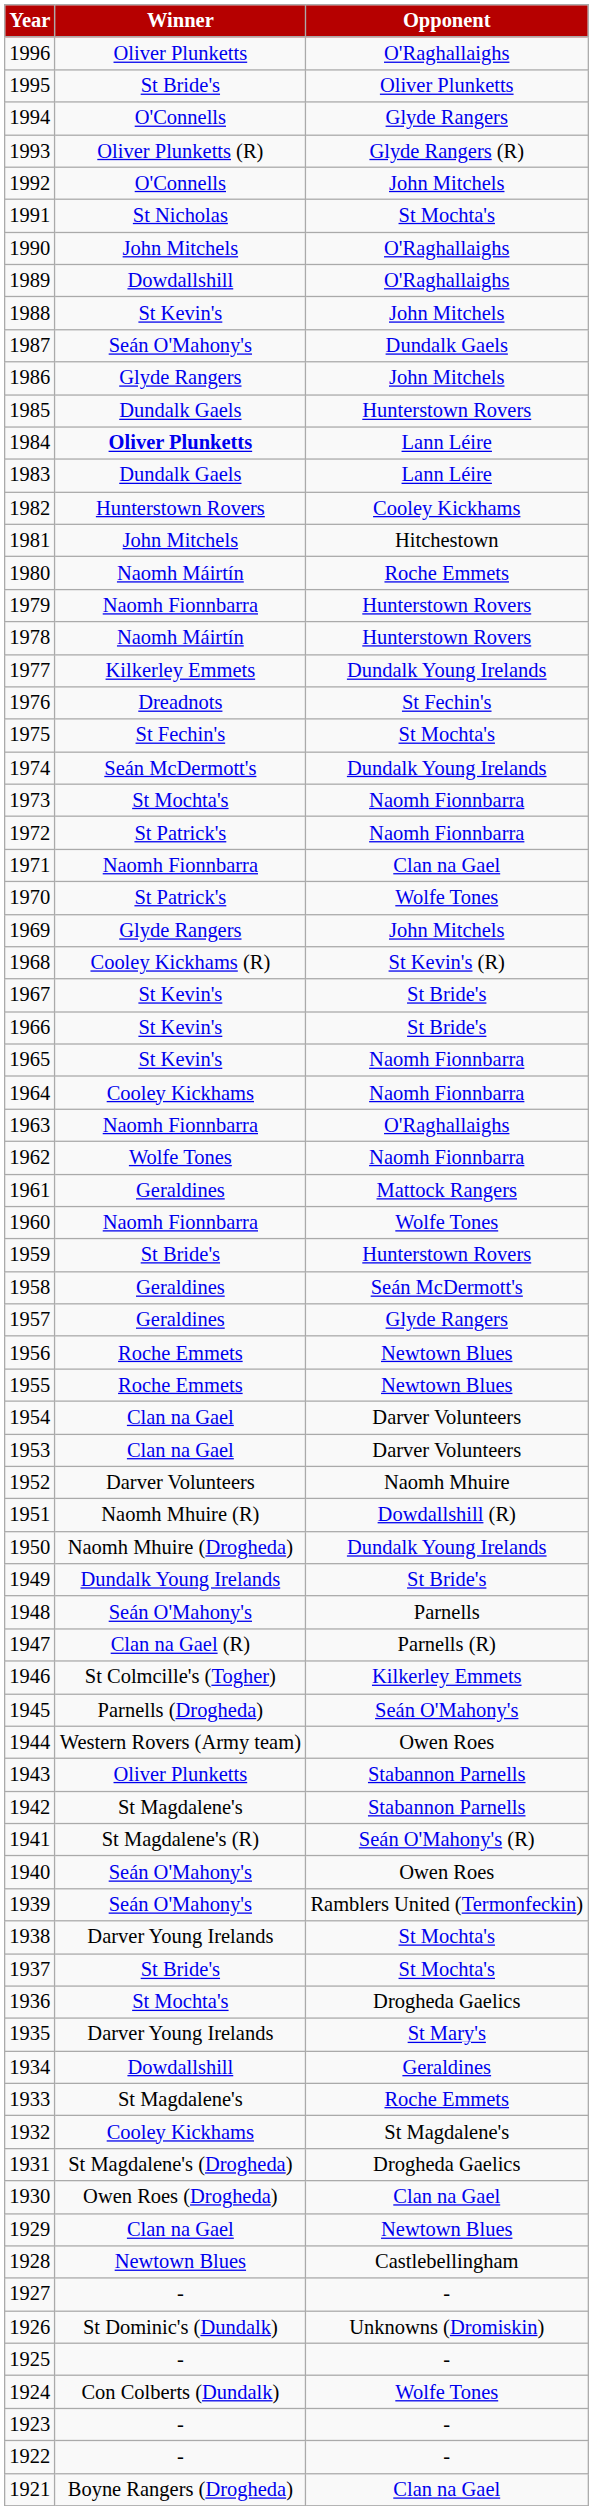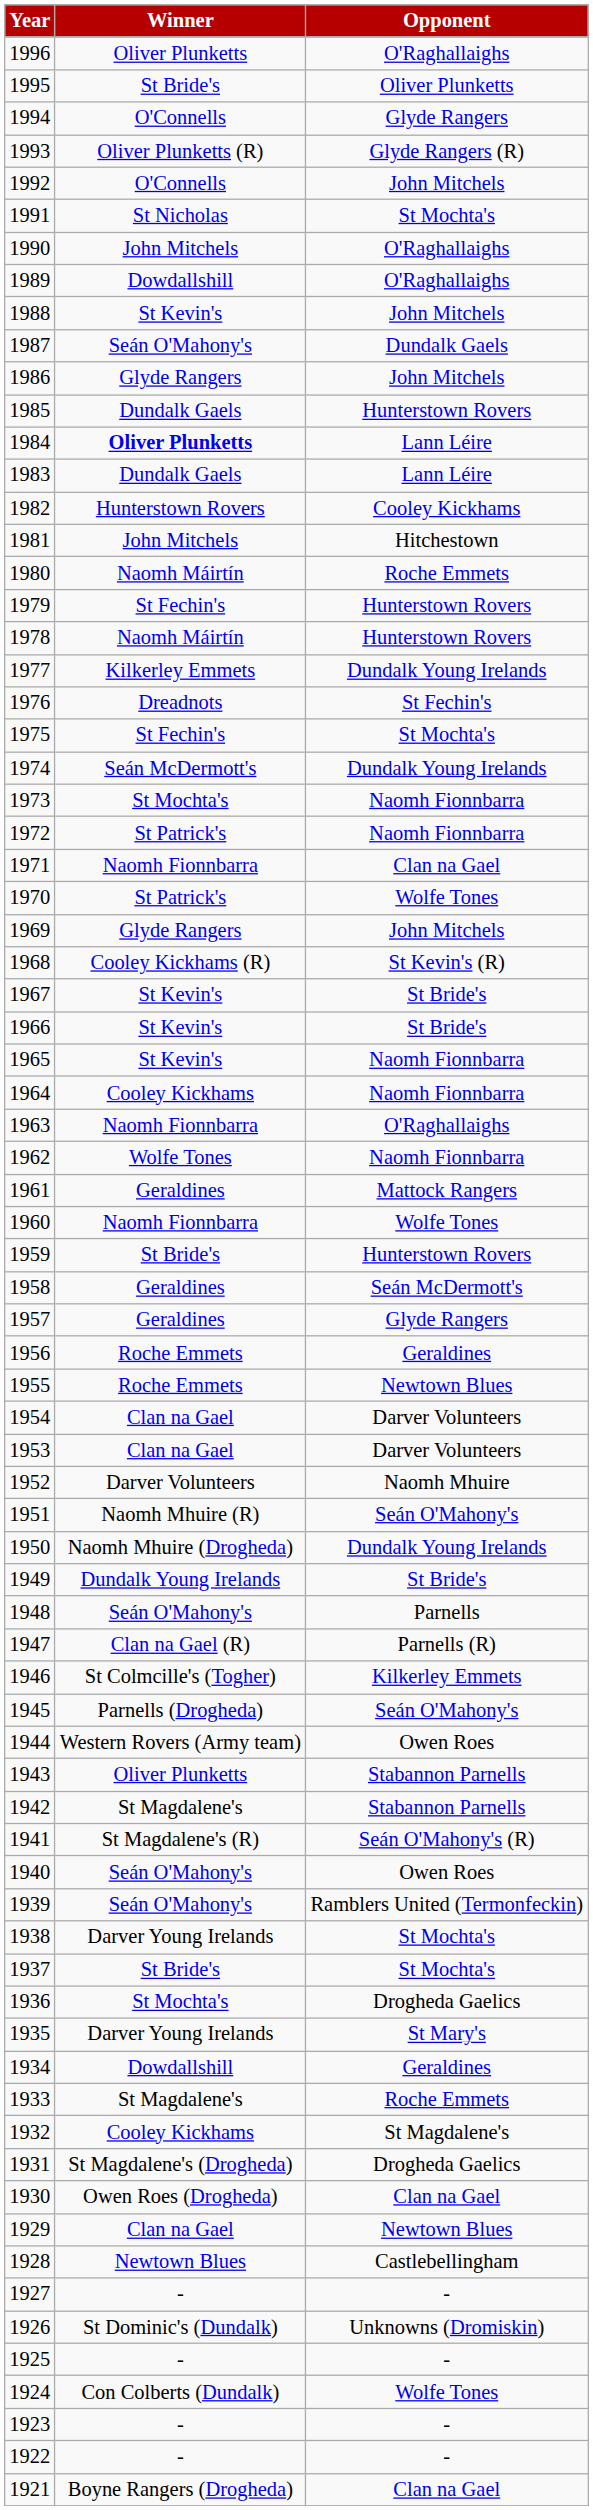(180, 605) Naomh Fionnbarra -> (180, 605) St Fechin's
(447, 1352) Newtown Blues -> (447, 1352) Geraldines
(447, 1514) Dowdallshill (R) -> (447, 1514) Seán O'Mahony's
